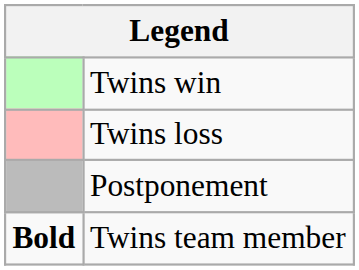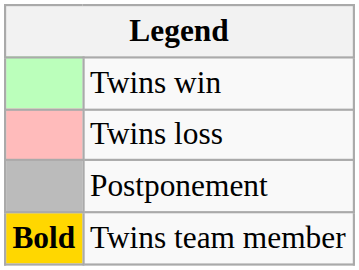(44, 237) no background -> (44, 237) gold background
